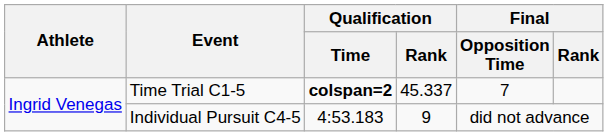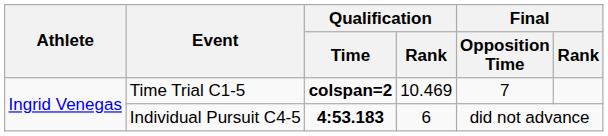(426, 91) 45.337 -> (426, 91) 10.469
(350, 118) normal -> (350, 118) bold
(426, 118) 9 -> (426, 118) 6
